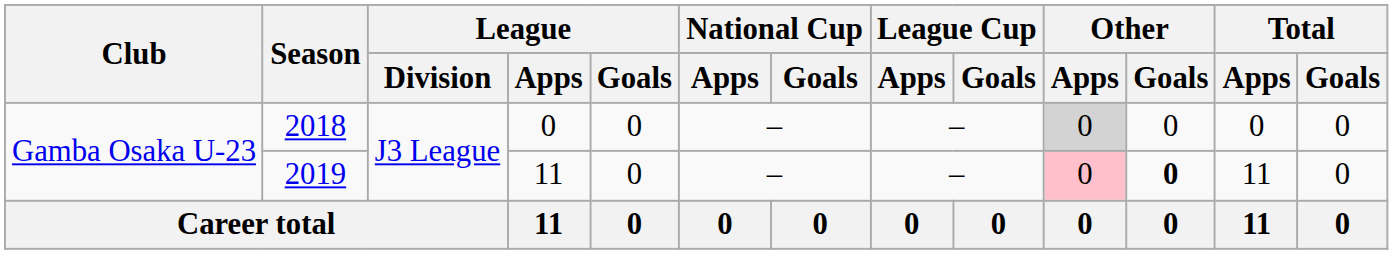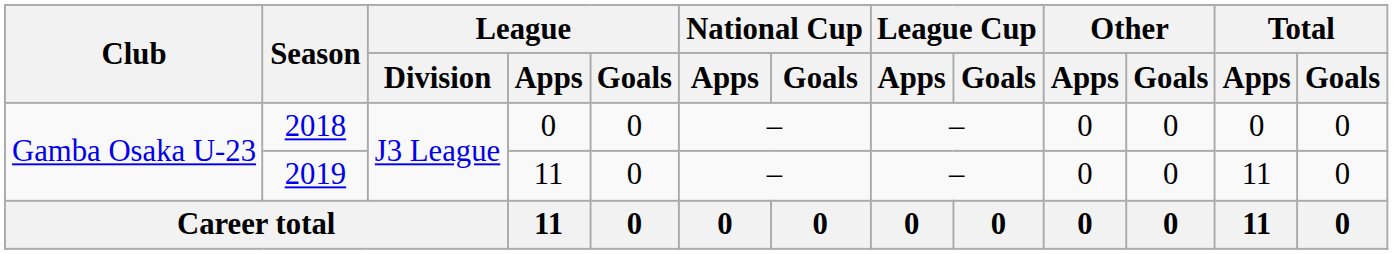(1085, 126) lightgrey background -> (1085, 126) no background
(1085, 175) pink background -> (1085, 175) no background
(1171, 175) bold -> (1171, 175) normal
